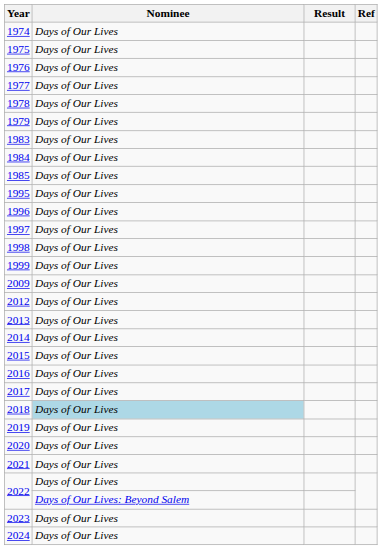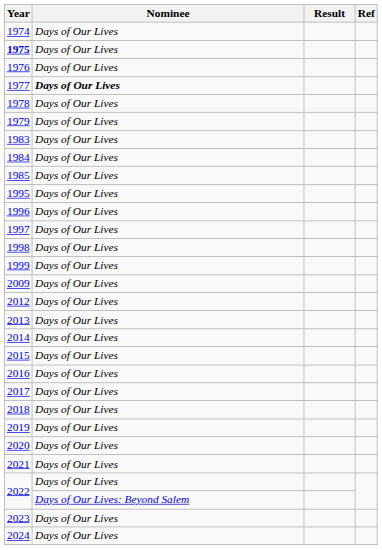(18, 49) normal -> (18, 49) bold
(76, 85) normal -> (77, 85) bold
(76, 409) lightblue background -> (76, 409) no background
